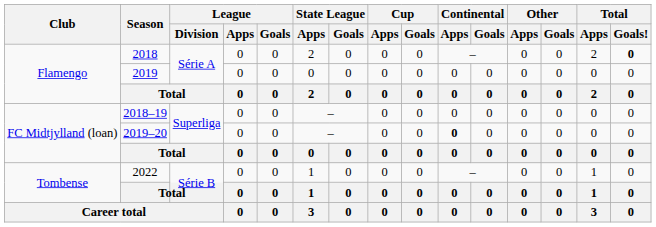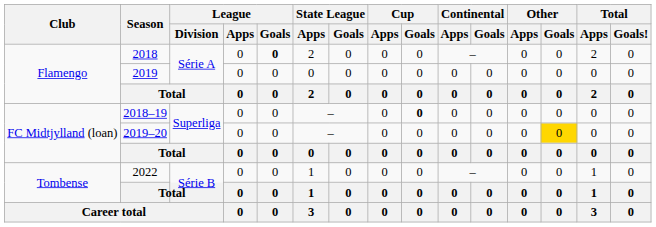(275, 53) normal -> (275, 53) bold
(631, 53) bold -> (631, 53) normal
(420, 113) normal -> (420, 113) bold
(454, 133) bold -> (454, 133) normal
(559, 133) no background -> (559, 133) gold background
